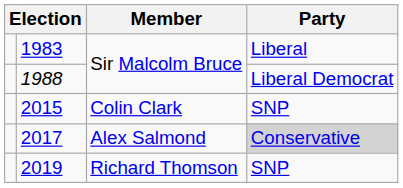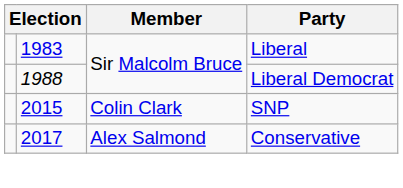(305, 138) lightgrey background -> (305, 138) no background
- row: (42, 167)
